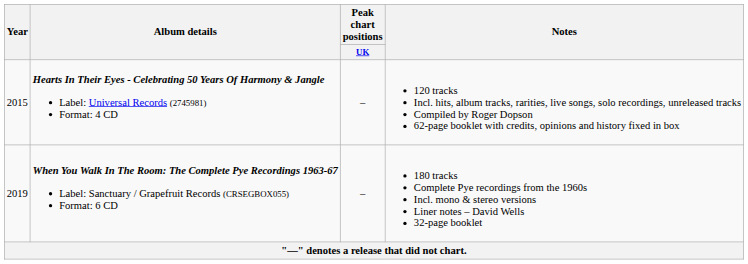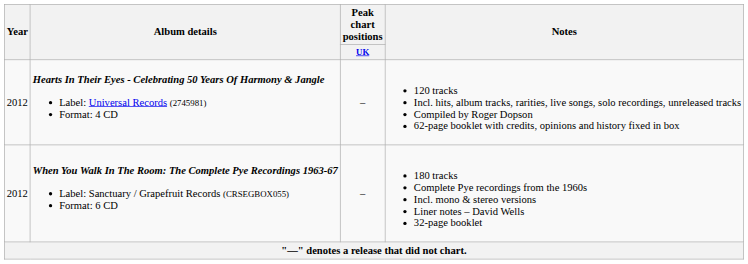(17, 102) 2015 -> (17, 102) 2012
(17, 193) 2019 -> (17, 193) 2012
